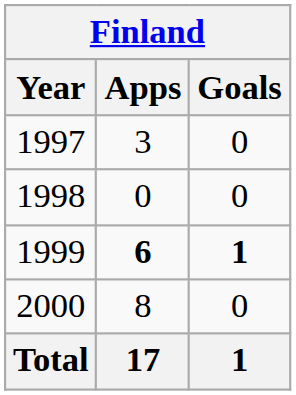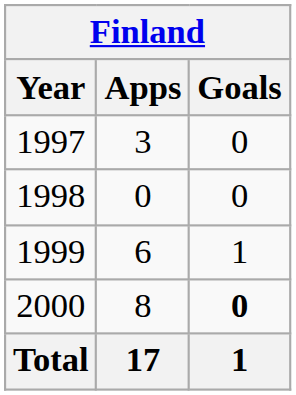(143, 251) bold -> (143, 251) normal
(240, 251) bold -> (240, 251) normal
(240, 305) normal -> (240, 305) bold
